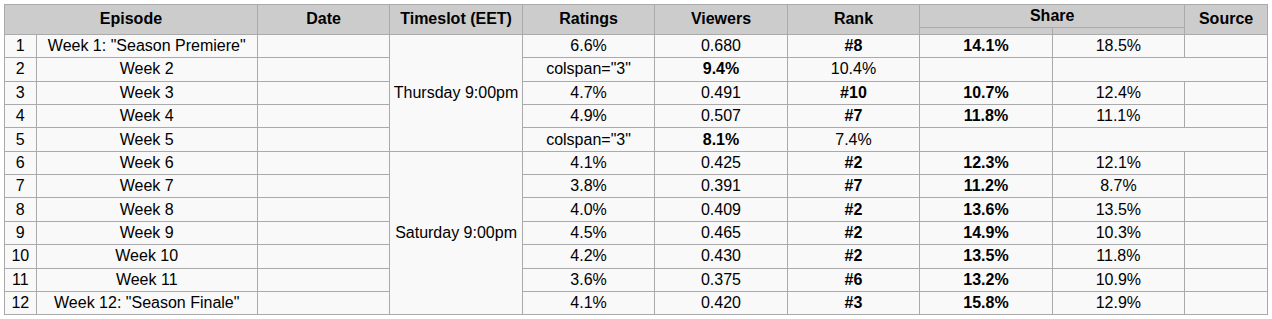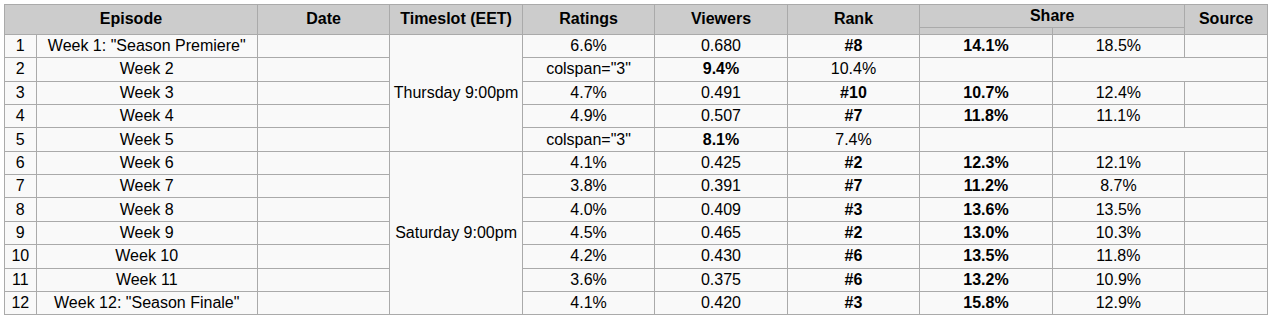(853, 209) #2 -> (853, 209) #3
(986, 232) 14.9% -> (986, 232) 13.0%
(853, 256) #2 -> (853, 256) #6
